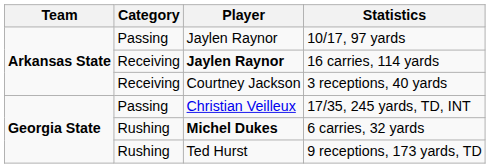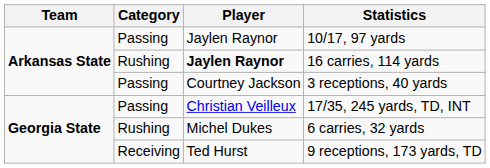(149, 61) Receiving -> (144, 61) Rushing
(149, 83) Receiving -> (143, 83) Passing
(232, 128) bold -> (229, 128) normal
(144, 151) Rushing -> (149, 151) Receiving
